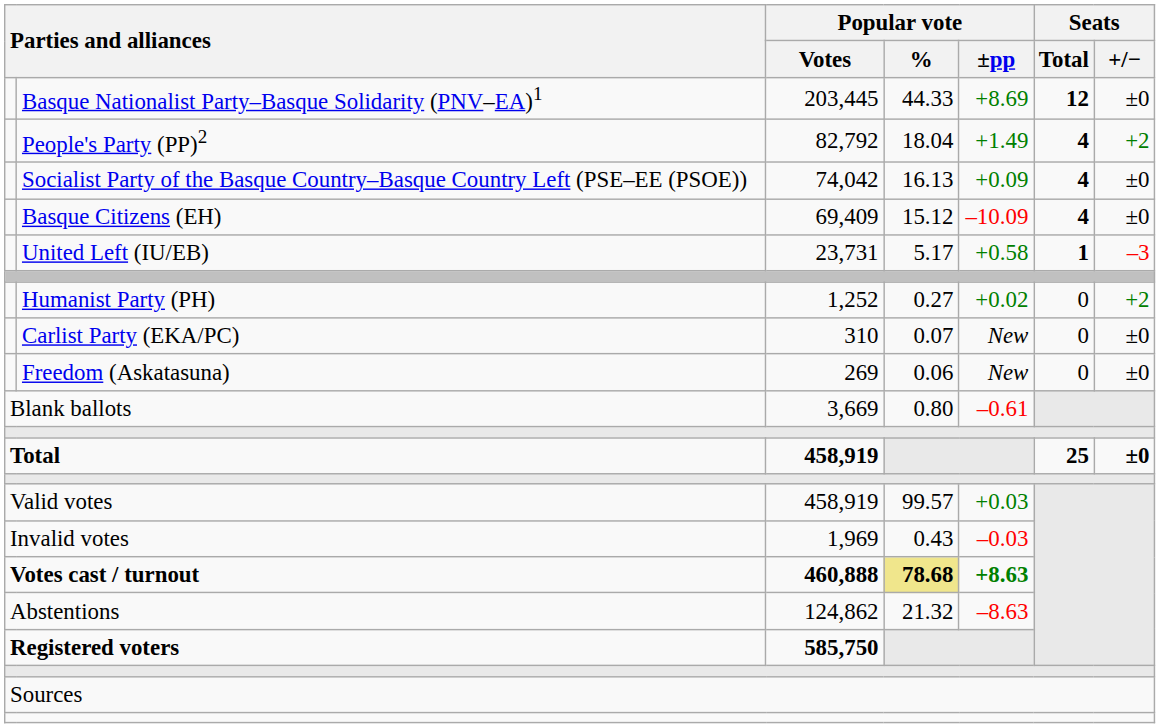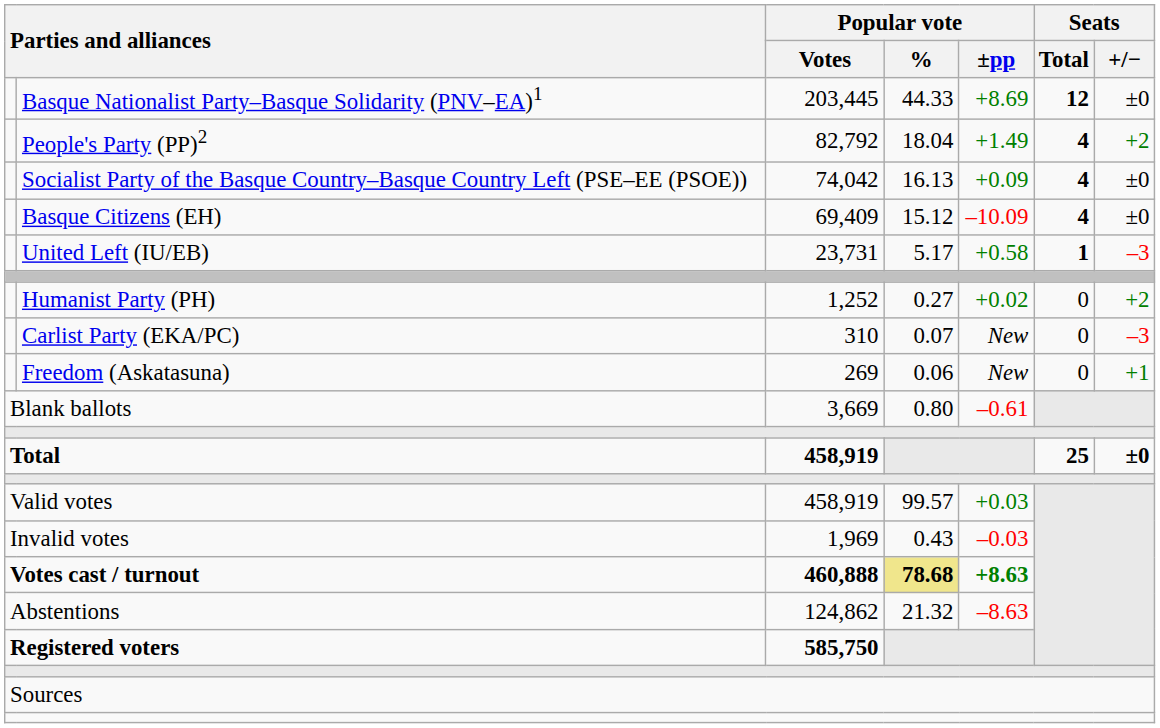(1138, 335) ±0 -> (1138, 335) –3
(1138, 372) ±0 -> (1137, 372) +1
